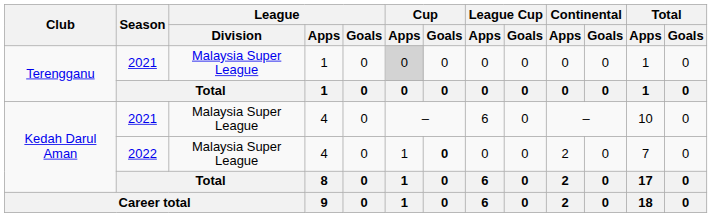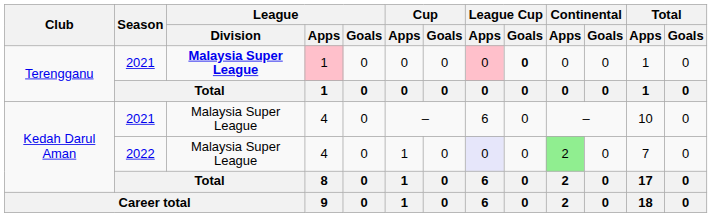(237, 63) normal -> (236, 63) bold
(324, 63) no background -> (324, 63) pink background
(404, 63) lightgrey background -> (404, 63) no background
(485, 63) no background -> (485, 63) pink background
(525, 63) normal -> (525, 63) bold
(445, 153) bold -> (445, 153) normal
(485, 153) no background -> (485, 153) lavender background
(565, 153) no background -> (565, 153) lightgreen background
